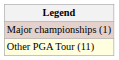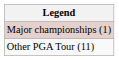(50, 47) lightyellow background -> (50, 47) no background
